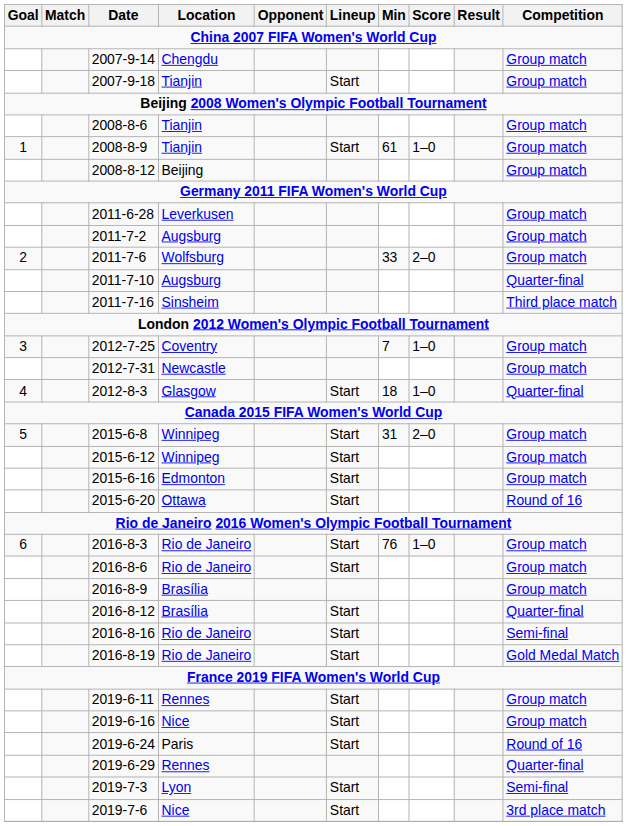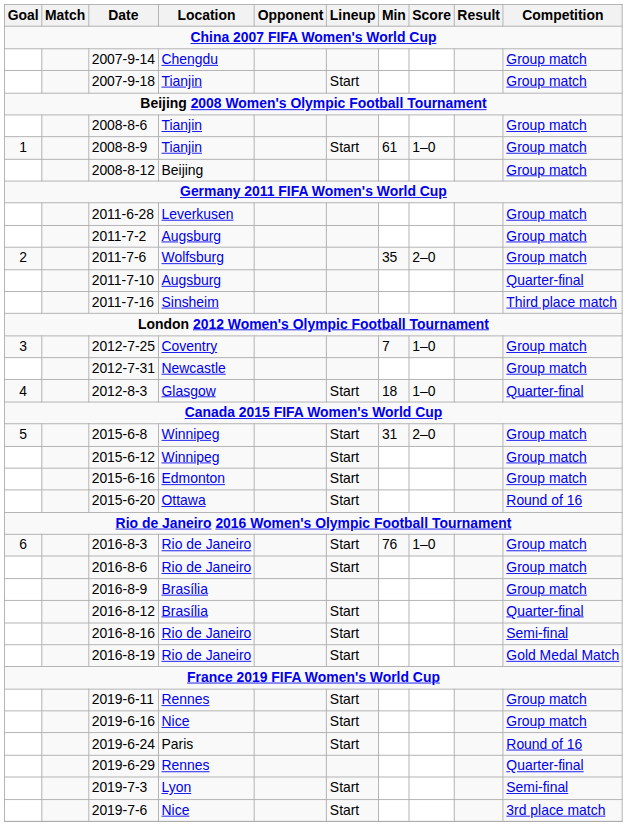(390, 258) 33 -> (390, 258) 35
